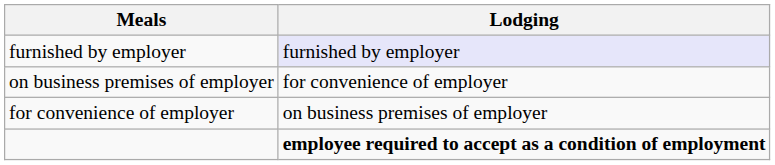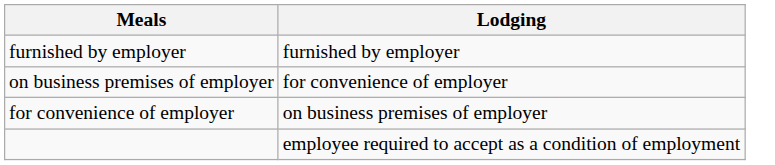(371, 50) lavender background -> (371, 50) no background
(524, 143) bold -> (511, 143) normal
